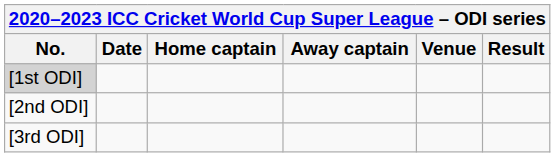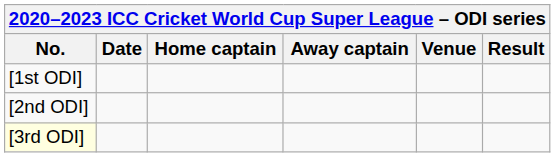(45, 78) lightgrey background -> (45, 78) no background
(47, 136) no background -> (47, 136) lightyellow background
